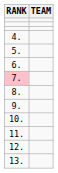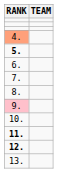(17, 37) no background -> (17, 37) lightsalmon background
(17, 51) normal -> (17, 51) bold
(17, 78) pink background -> (17, 78) no background
(17, 106) no background -> (17, 106) pink background
(17, 133) normal -> (17, 133) bold
(17, 147) normal -> (17, 147) bold
